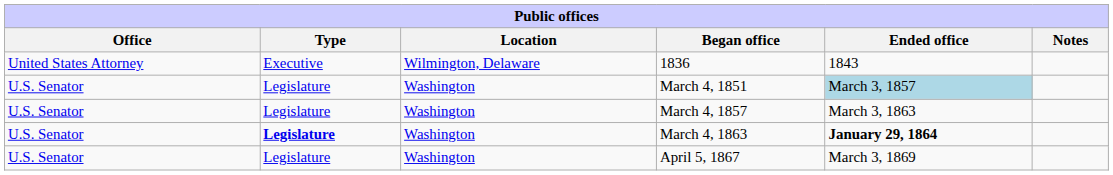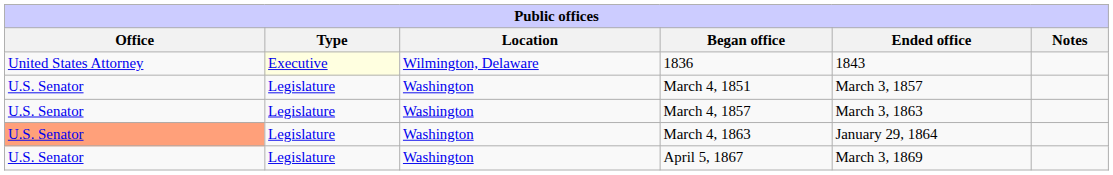(293, 63) no background -> (298, 63) lightyellow background
(872, 87) lightblue background -> (879, 87) no background
(46, 134) no background -> (46, 134) lightsalmon background
(299, 134) bold -> (302, 134) normal
(883, 134) bold -> (886, 134) normal
